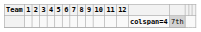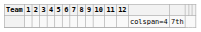(149, 22) bold -> (149, 22) normal
(177, 22) lightgrey background -> (177, 22) no background
